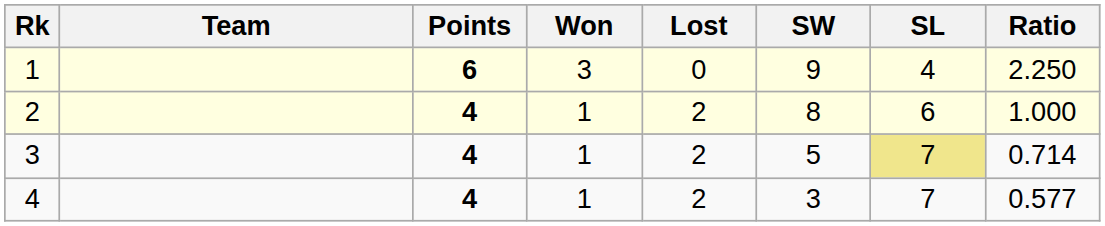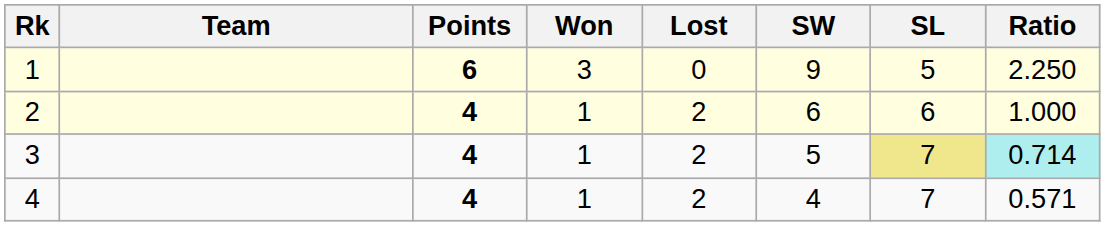(928, 69) 4 -> (928, 69) 5
(813, 112) 8 -> (813, 112) 6
(1042, 155) no background -> (1042, 155) paleturquoise background
(813, 198) 3 -> (813, 198) 4
(1042, 198) 0.577 -> (1042, 198) 0.571
